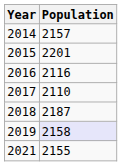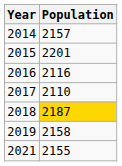(56, 112) no background -> (56, 112) gold background
(56, 131) lavender background -> (56, 131) no background
